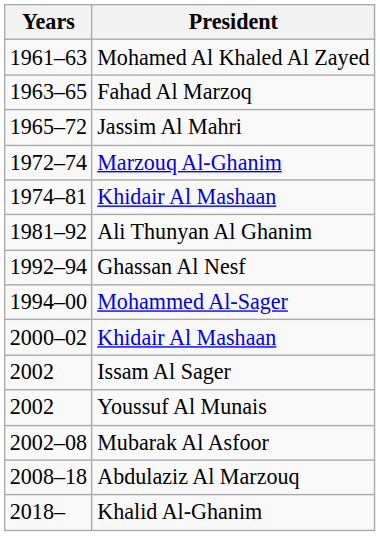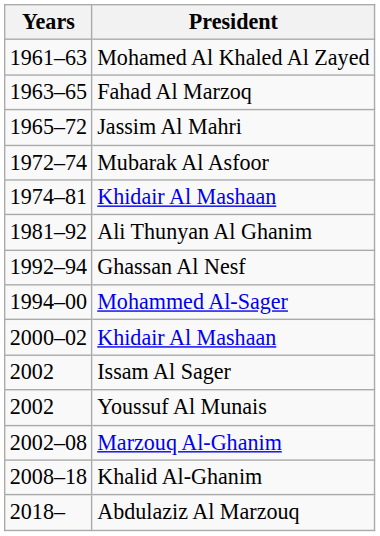(190, 162) Marzouq Al-Ghanim -> (183, 162) Mubarak Al Asfoor
(183, 442) Mubarak Al Asfoor -> (190, 442) Marzouq Al-Ghanim
(198, 477) Abdulaziz Al Marzouq -> (180, 477) Khalid Al-Ghanim
(180, 512) Khalid Al-Ghanim -> (198, 512) Abdulaziz Al Marzouq
